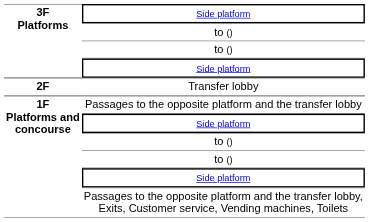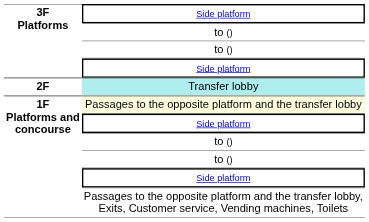(223, 86) no background -> (223, 86) paleturquoise background
(223, 104) no background -> (223, 104) lightyellow background
